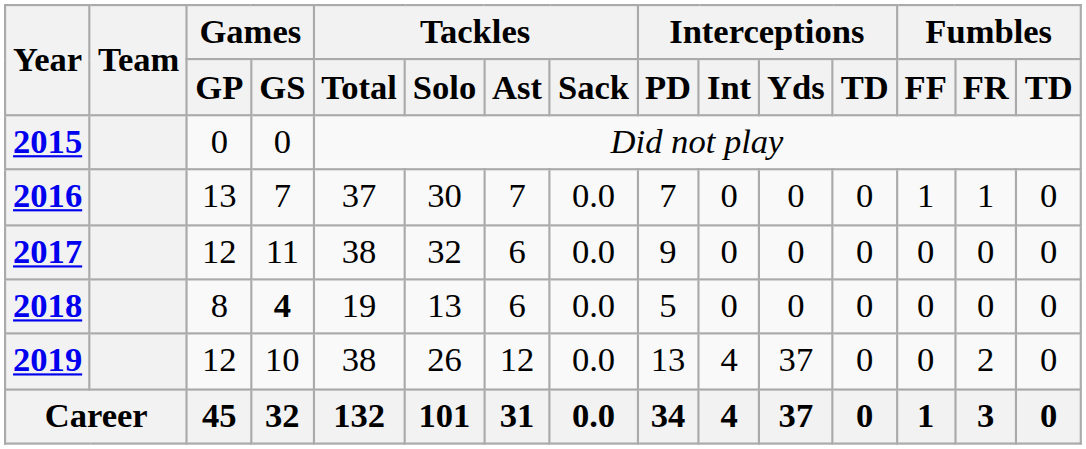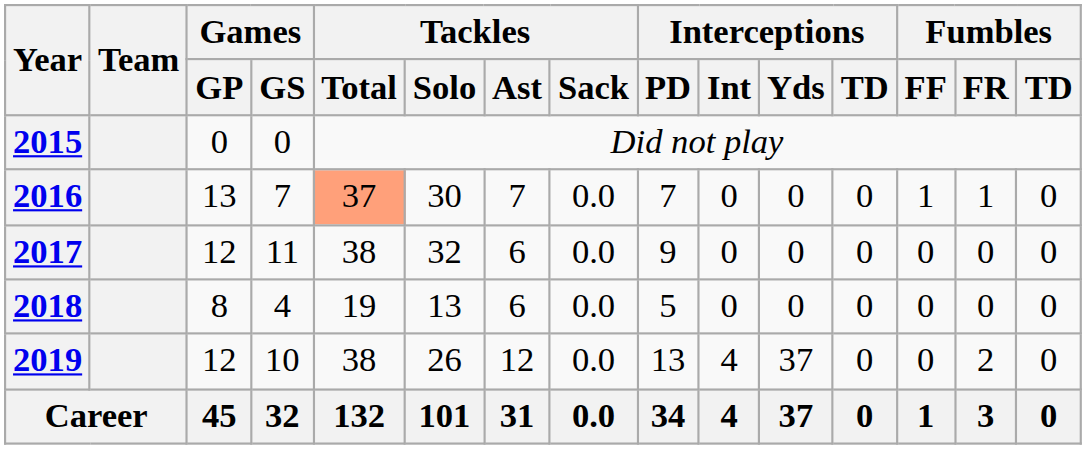(359, 196) no background -> (359, 196) lightsalmon background
(282, 305) bold -> (282, 305) normal
